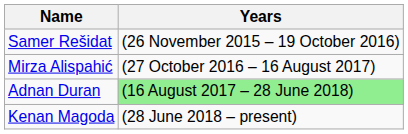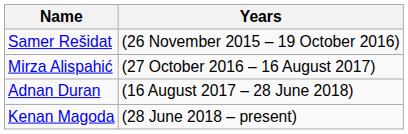(238, 91) lightgreen background -> (238, 91) no background
